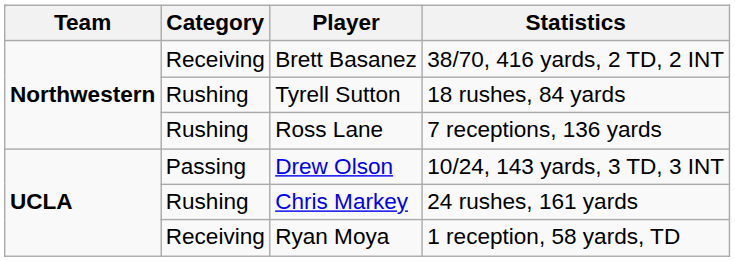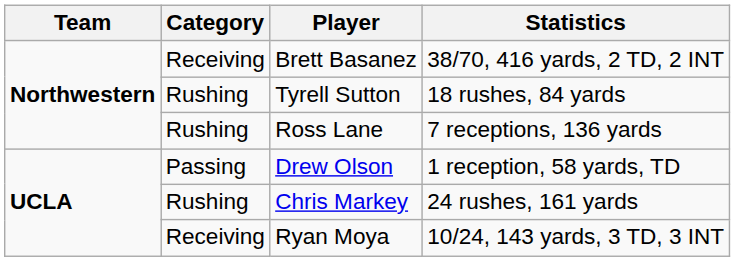(576, 166) 10/24, 143 yards, 3 TD, 3 INT -> (554, 166) 1 reception, 58 yards, TD
(554, 237) 1 reception, 58 yards, TD -> (576, 237) 10/24, 143 yards, 3 TD, 3 INT
